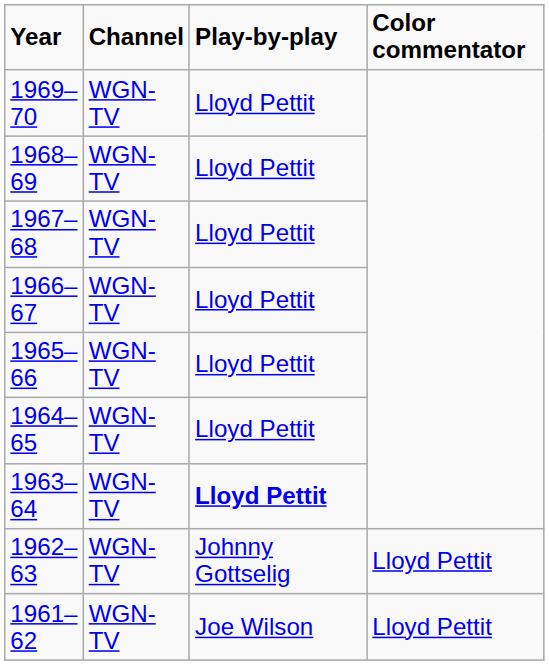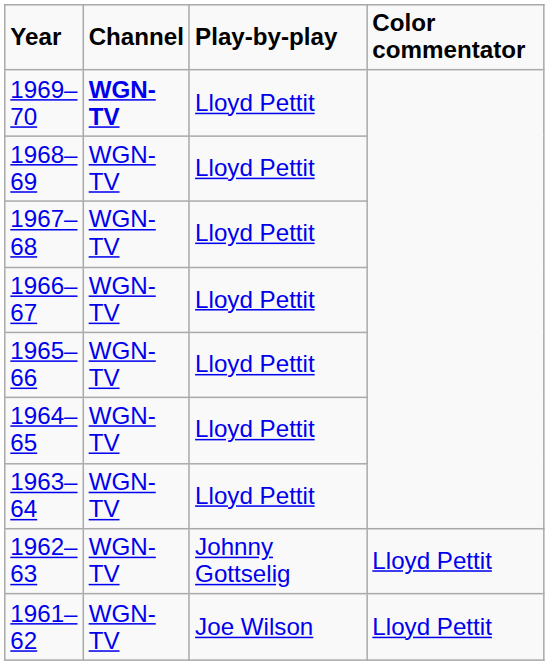(122, 102) normal -> (122, 102) bold
(261, 495) bold -> (255, 495) normal
